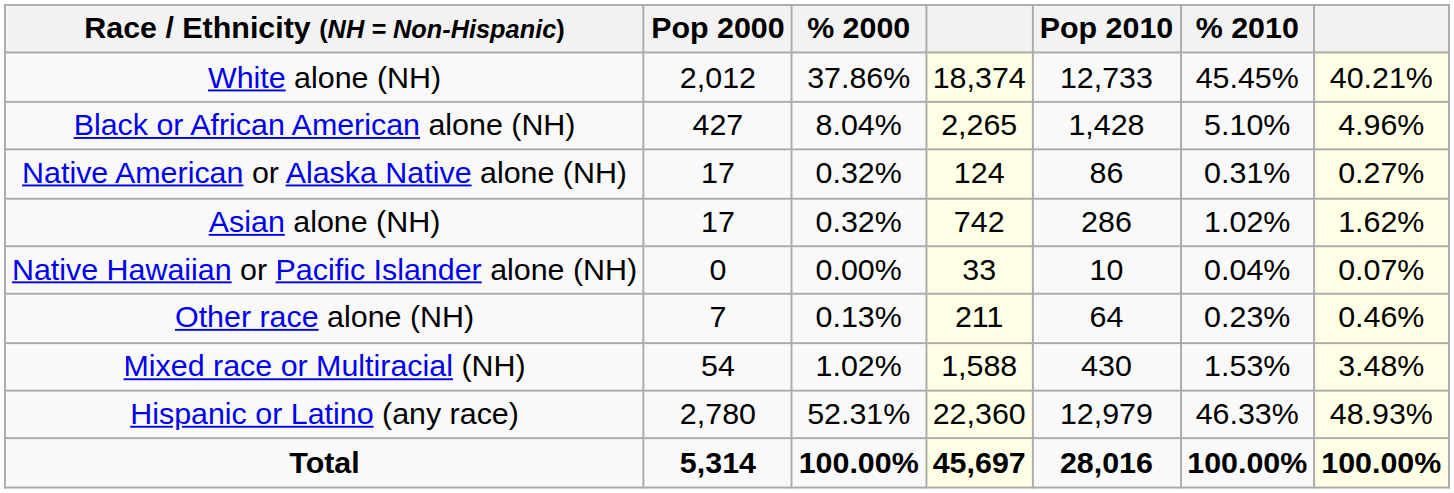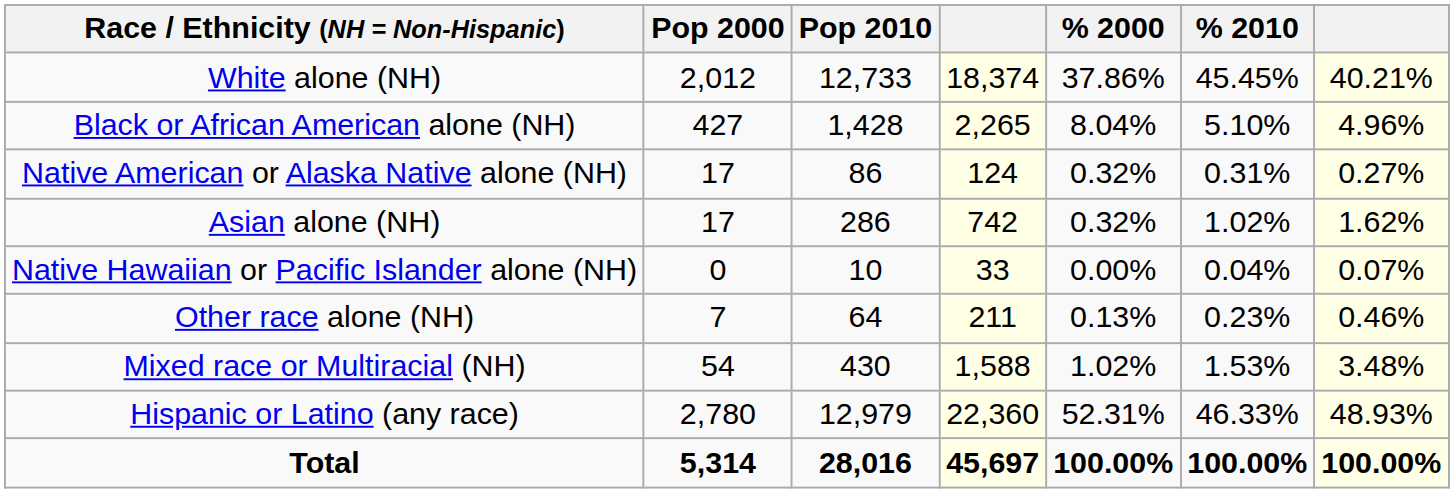columns swapped: (1106, 28) <-> (859, 28)
